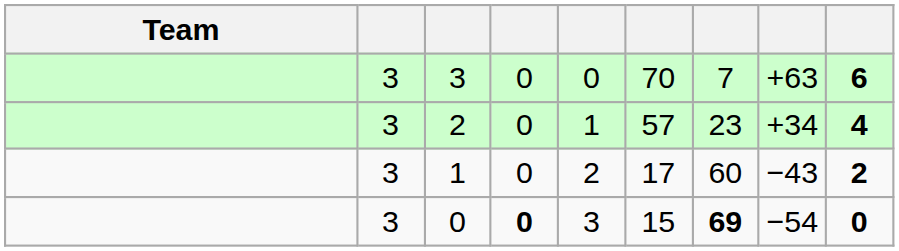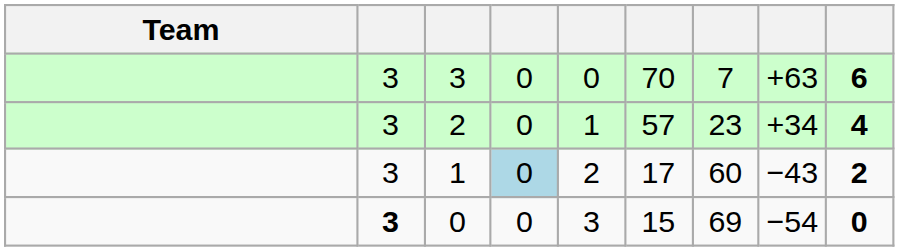(524, 173) no background -> (524, 173) lightblue background
(390, 221) normal -> (390, 221) bold
(524, 221) bold -> (524, 221) normal
(725, 221) bold -> (725, 221) normal
